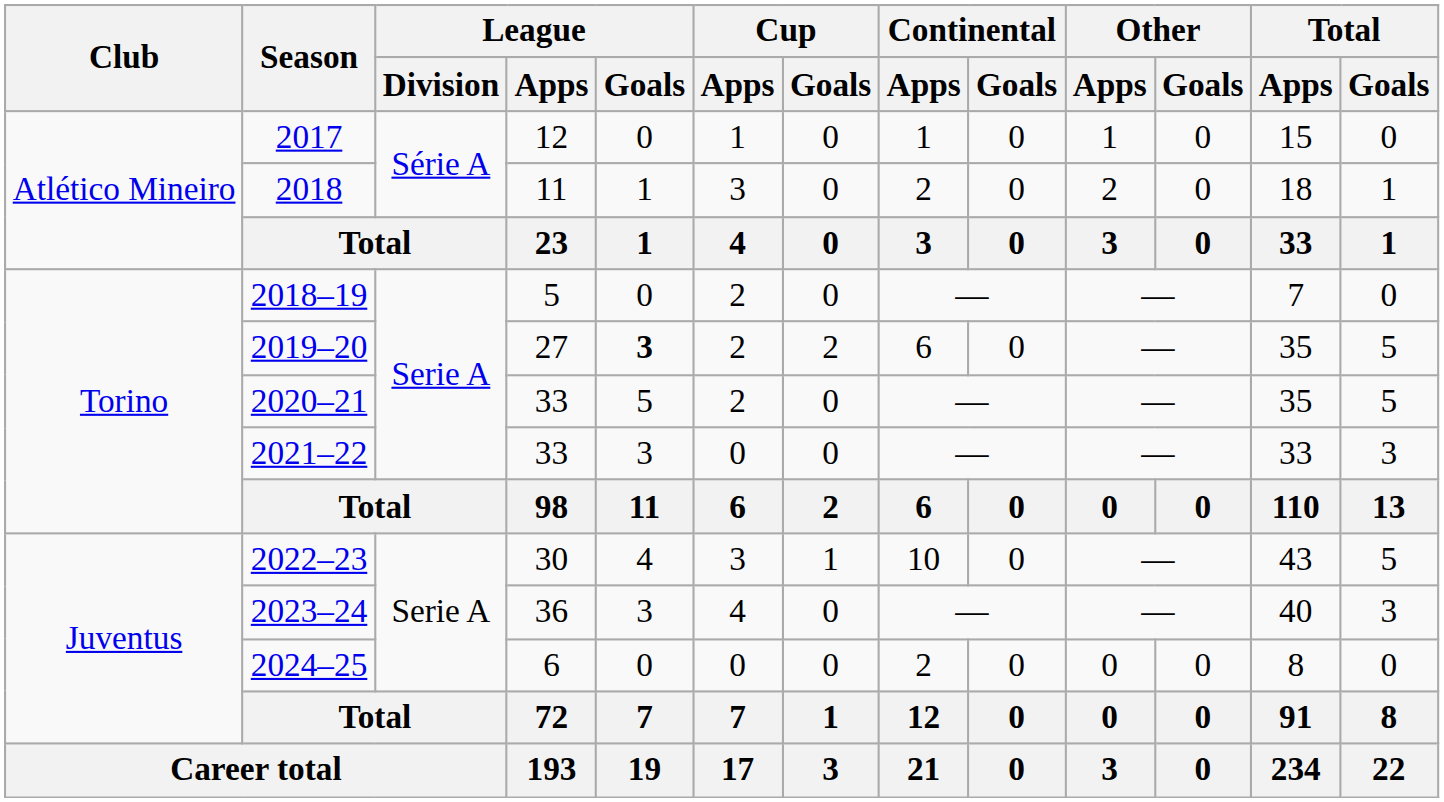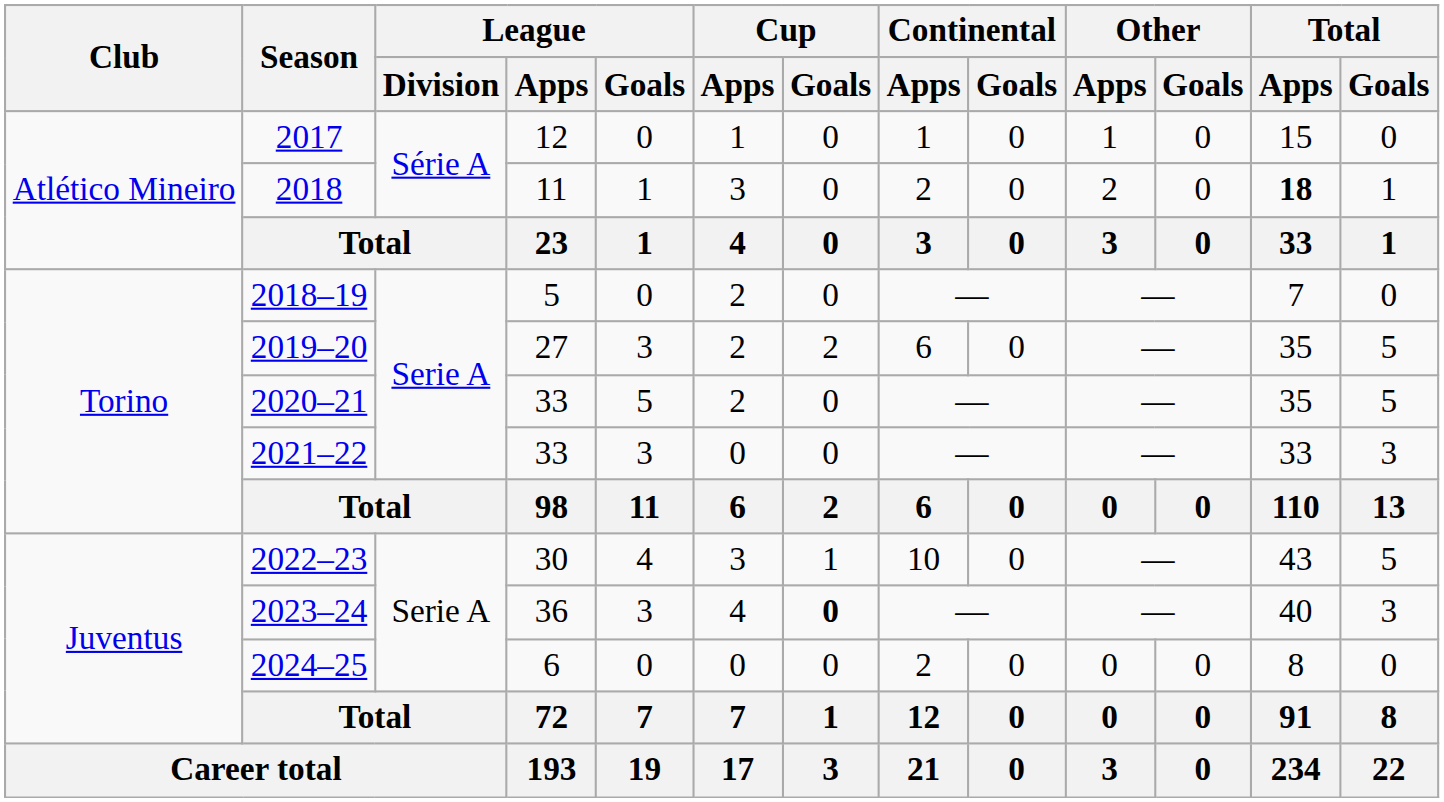(1296, 189) normal -> (1296, 189) bold
(645, 347) bold -> (645, 347) normal
(831, 611) normal -> (831, 611) bold
